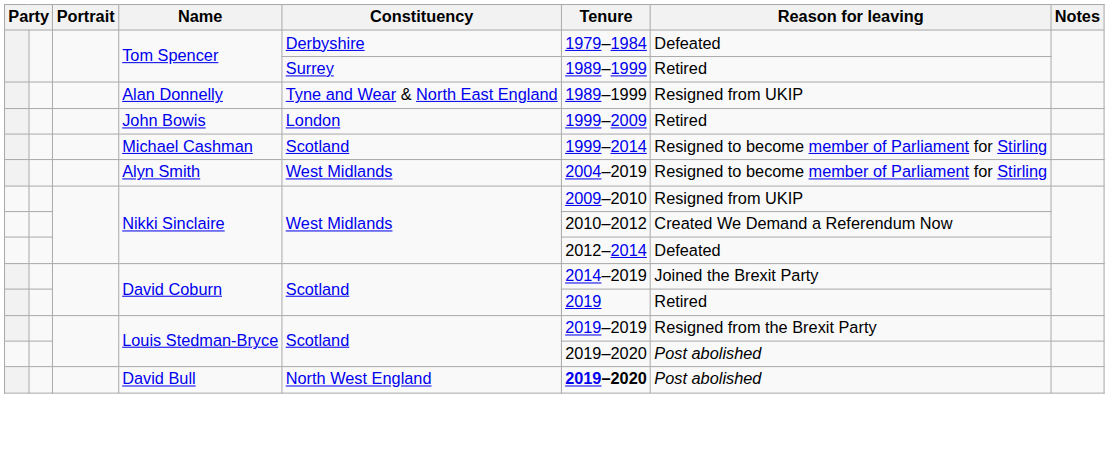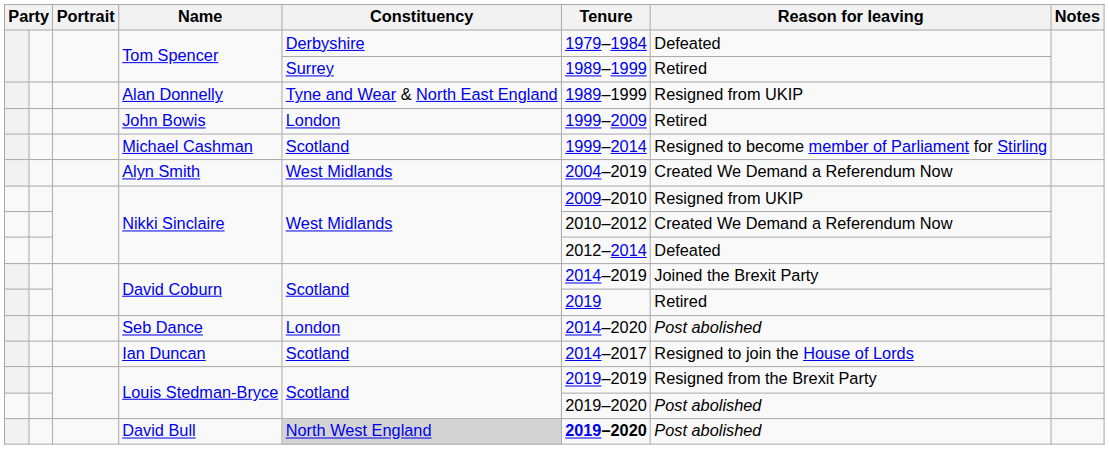(851, 172) Resigned to become member of Parliament for Stirling -> (803, 172) Created We Demand a Referendum Now
+ row: (17, 328)
+ row: (17, 354)
(359, 379) no background -> (359, 431) lightgrey background
